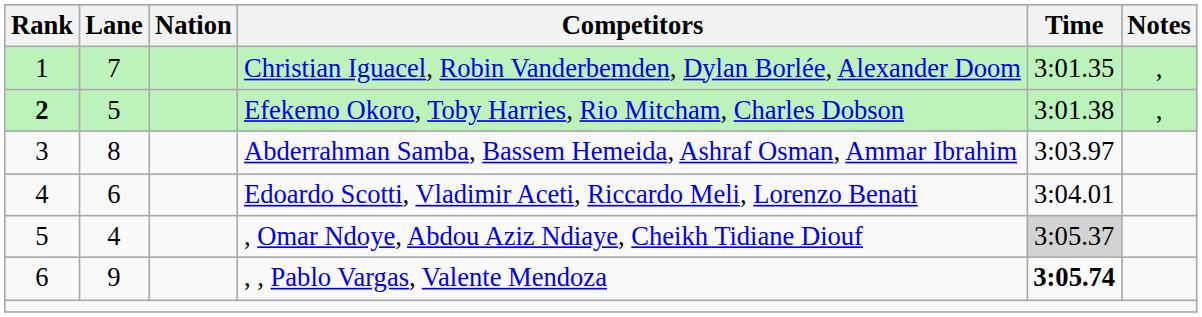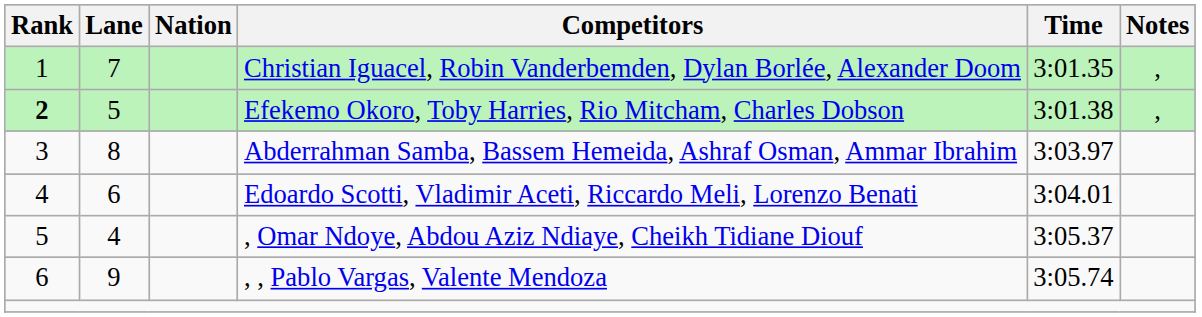(1074, 236) lightgrey background -> (1073, 236) no background
(1074, 278) bold -> (1073, 278) normal
